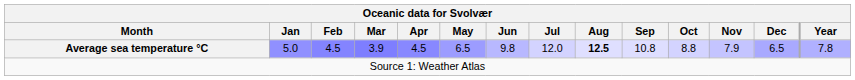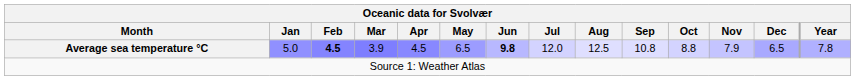(333, 49) normal -> (333, 49) bold
(508, 49) normal -> (508, 49) bold
(599, 49) bold -> (599, 49) normal
